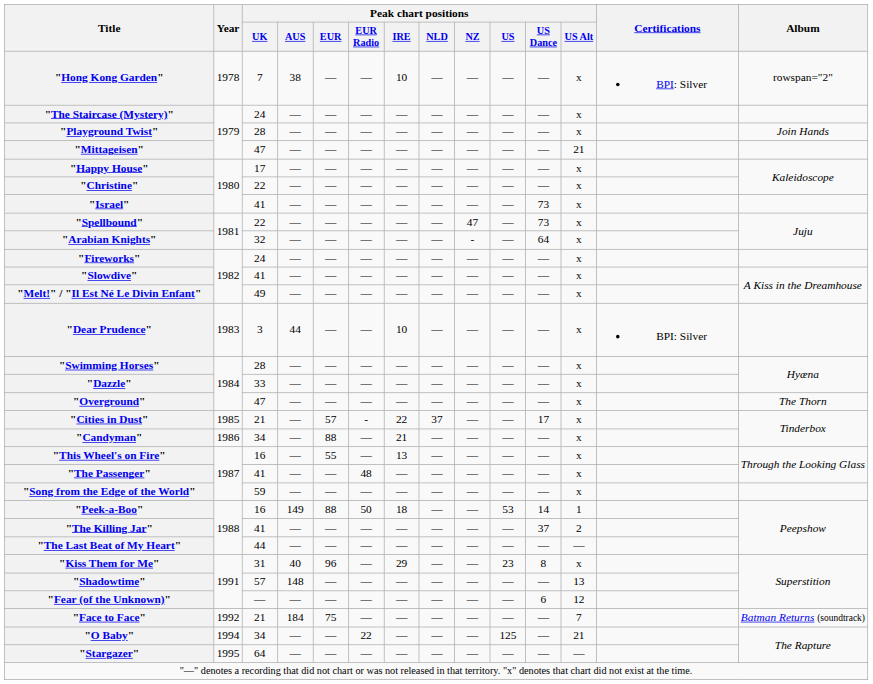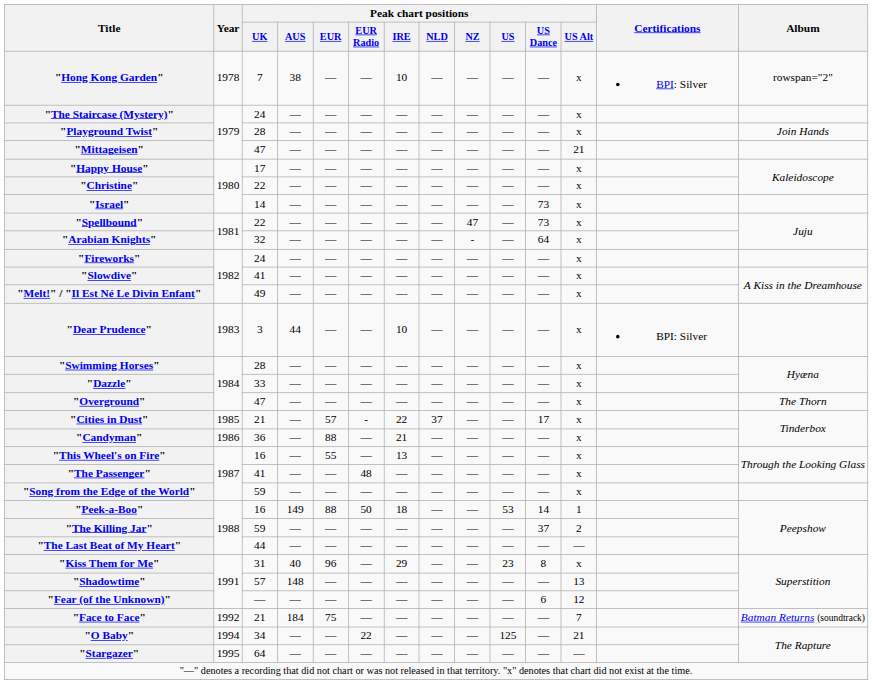(260, 204) 41 -> (260, 204) 14
(260, 437) 34 -> (260, 437) 36
(260, 527) 41 -> (260, 527) 59
